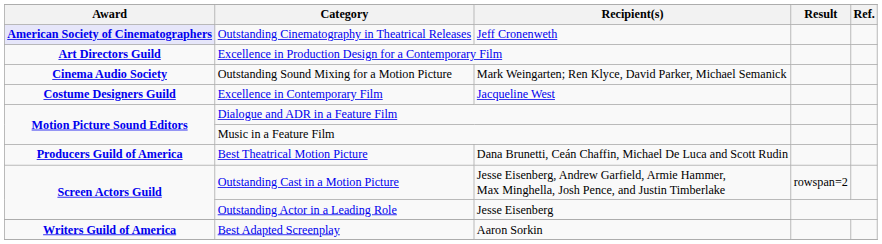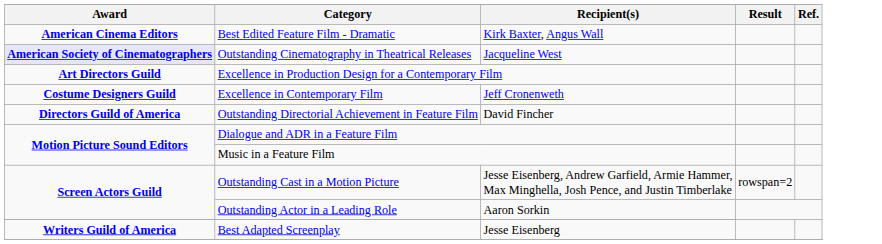+ row: (306, 34)
(517, 34) Jeff Cronenweth -> (523, 54) Jacqueline West
- row: (335, 74)
(516, 94) Jacqueline West -> (524, 94) Jeff Cronenweth
+ row: (348, 114)
- row: (293, 155)
(515, 209) Jesse Eisenberg -> (516, 209) Aaron Sorkin
(510, 229) Aaron Sorkin -> (522, 229) Jesse Eisenberg
